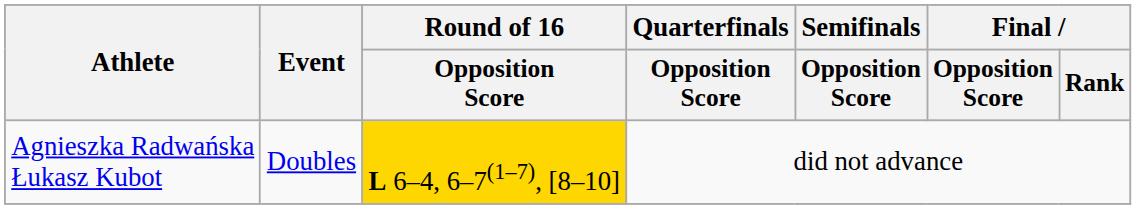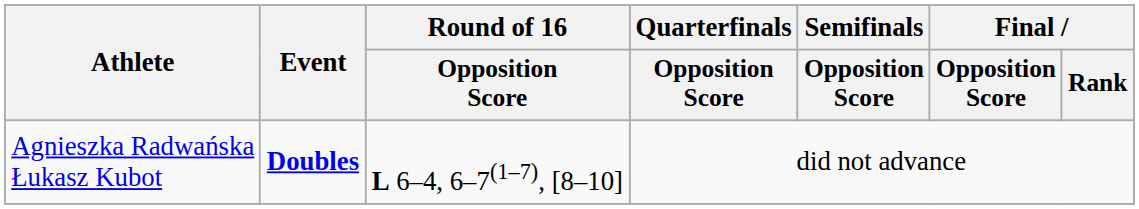(311, 162) normal -> (313, 162) bold
(494, 177) gold background -> (497, 177) no background
